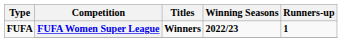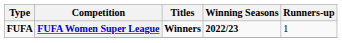(286, 29) bold -> (286, 29) normal
